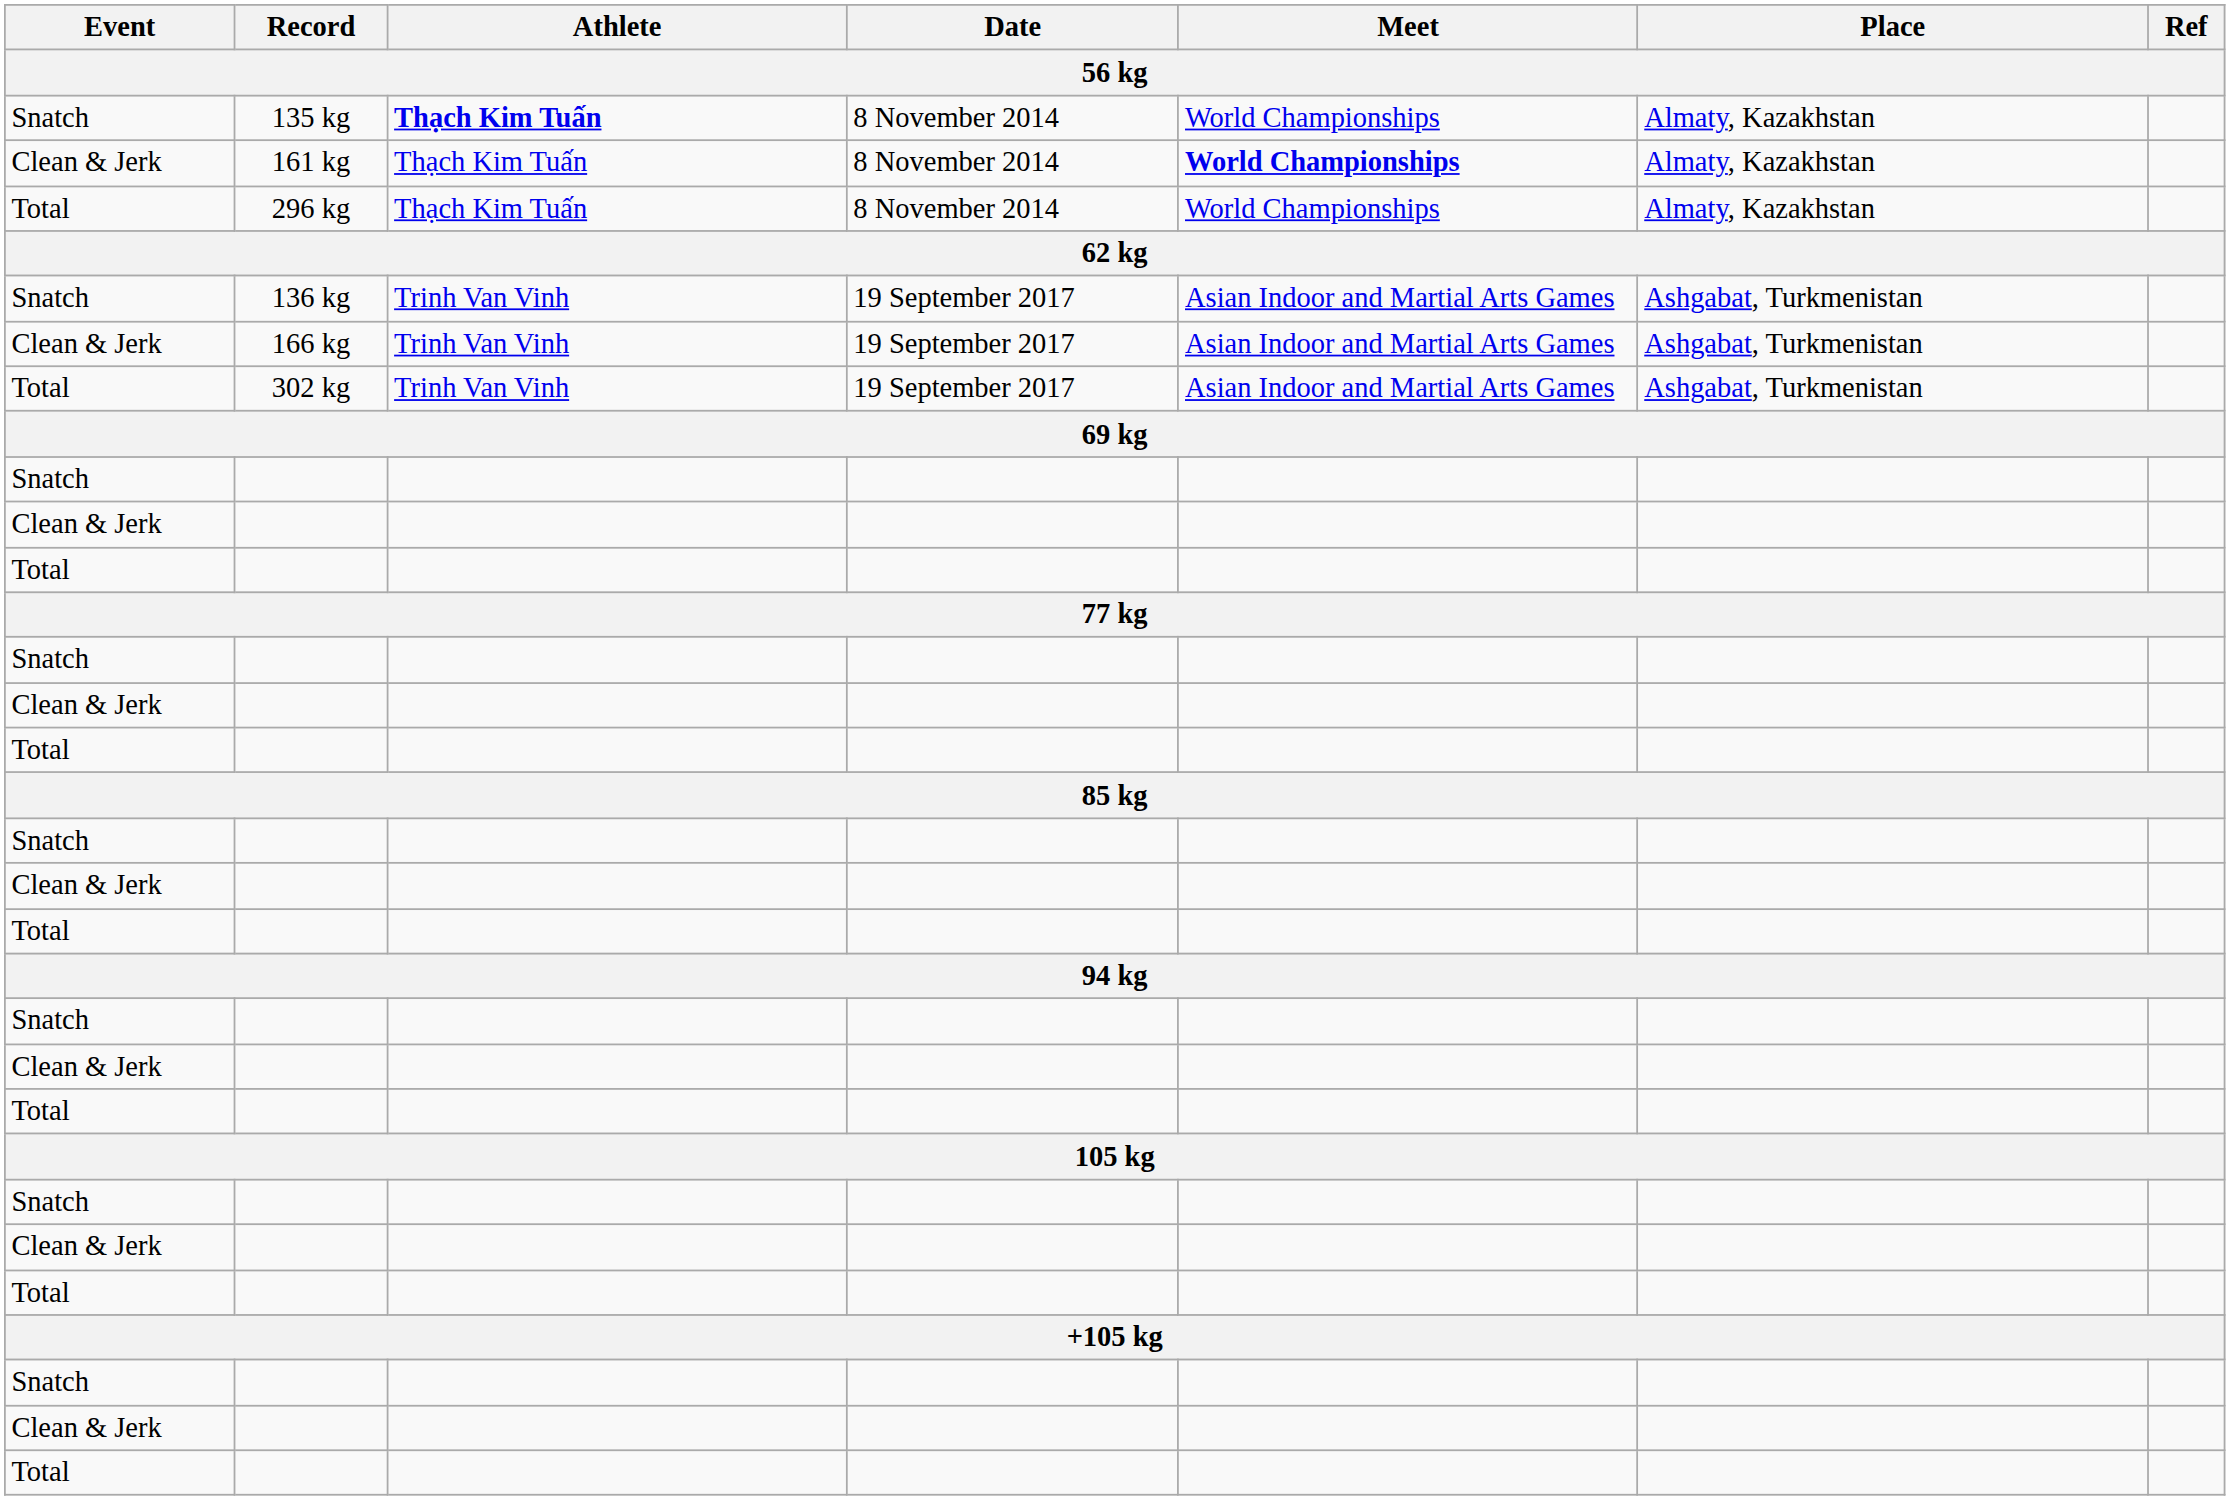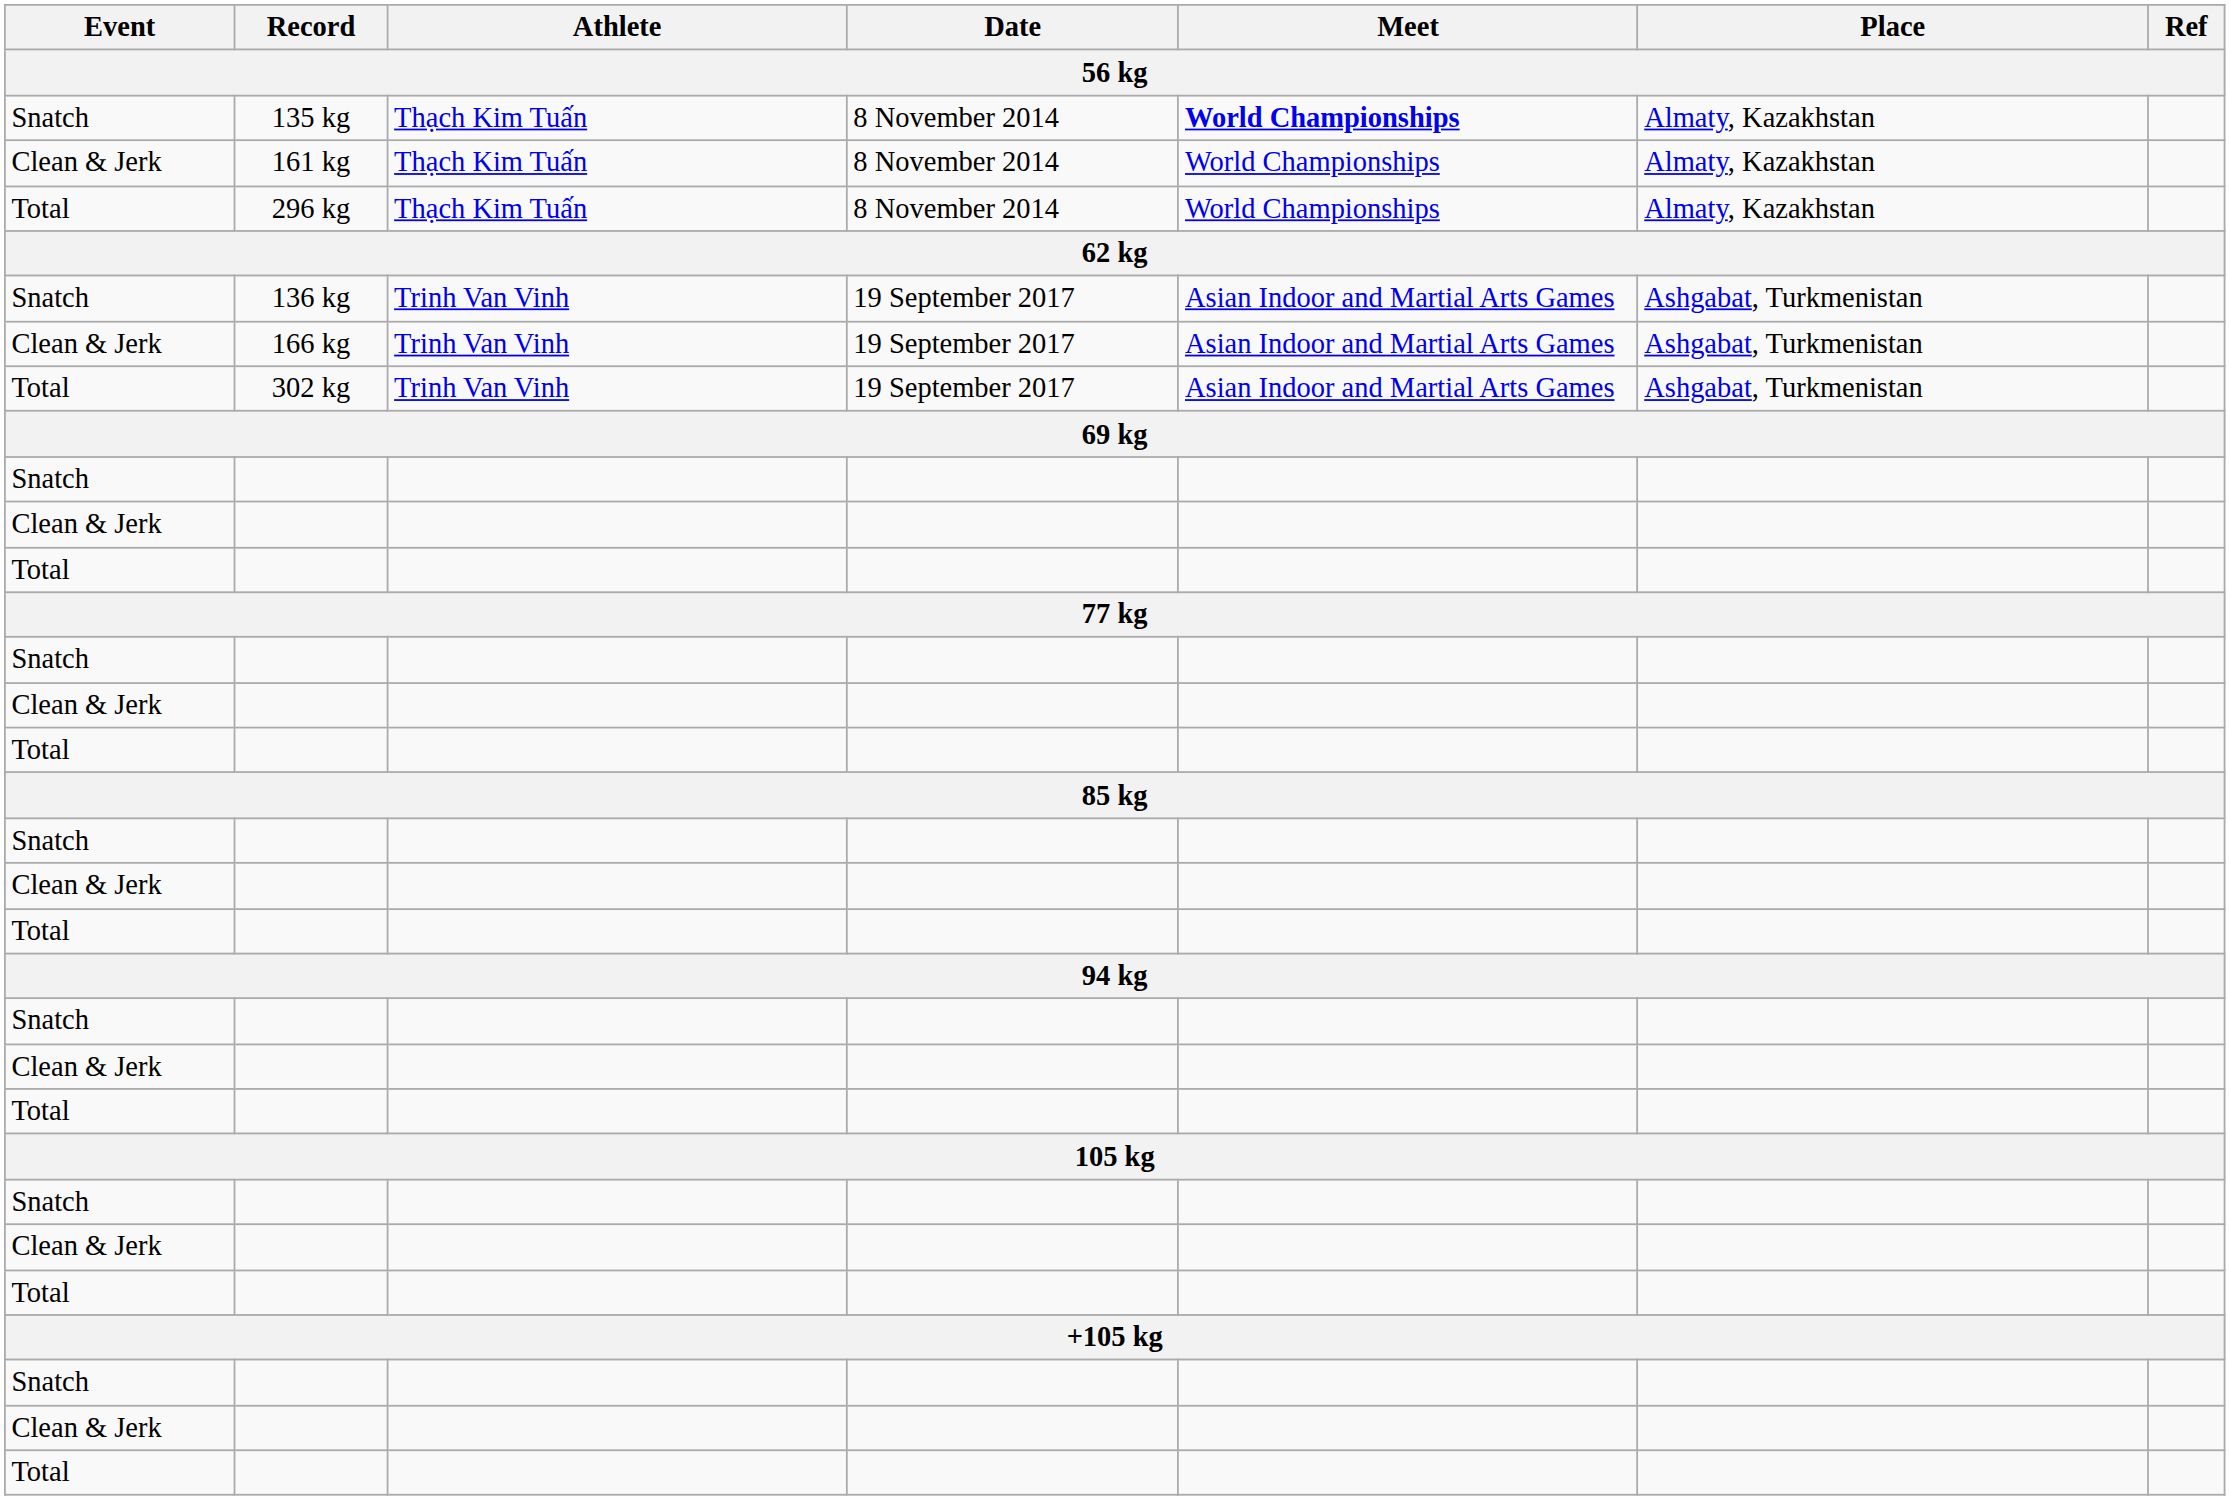(498, 117) bold -> (491, 117) normal
(1312, 117) normal -> (1322, 117) bold
(1322, 162) bold -> (1312, 162) normal
